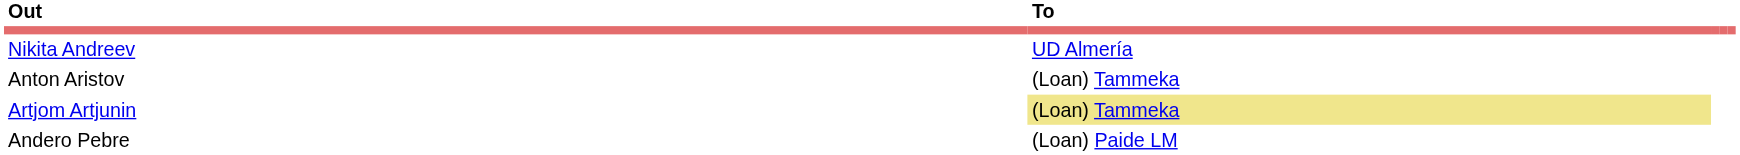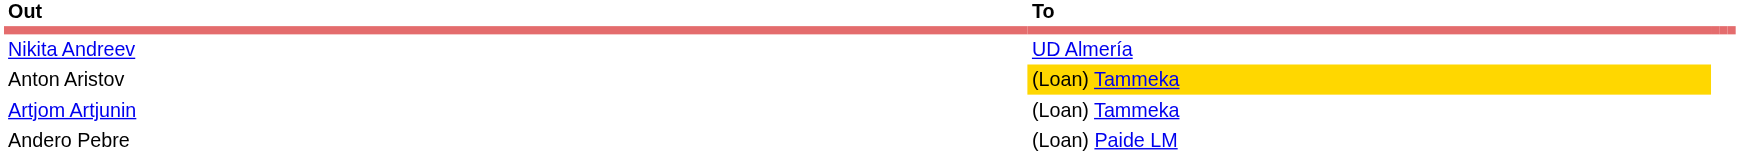(1106, 80) no background -> (1106, 80) gold background
(1106, 110) khaki background -> (1106, 110) no background
